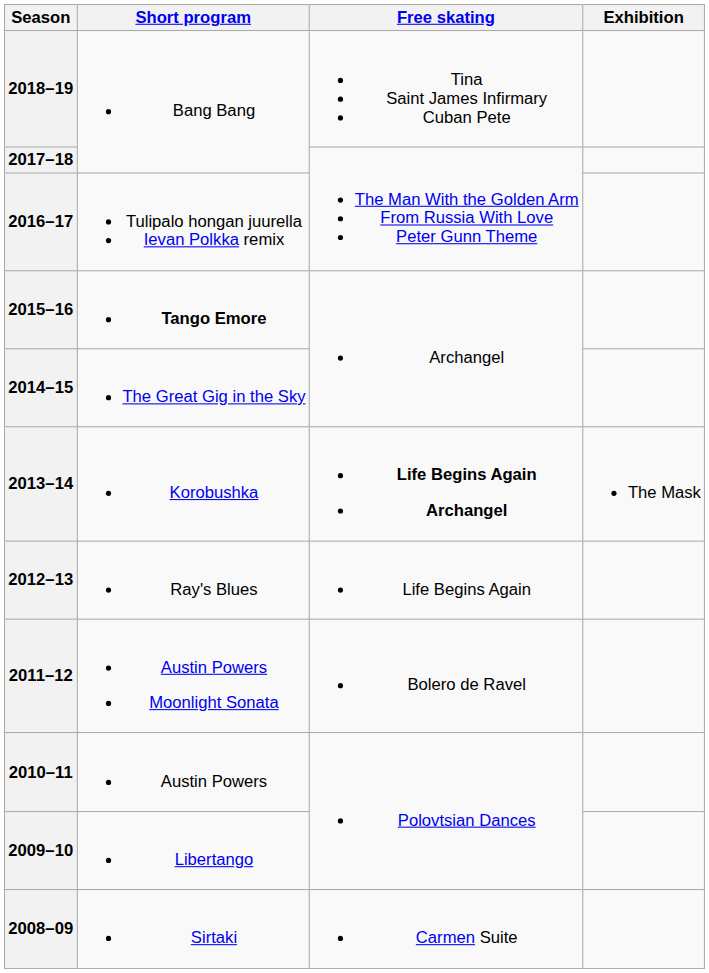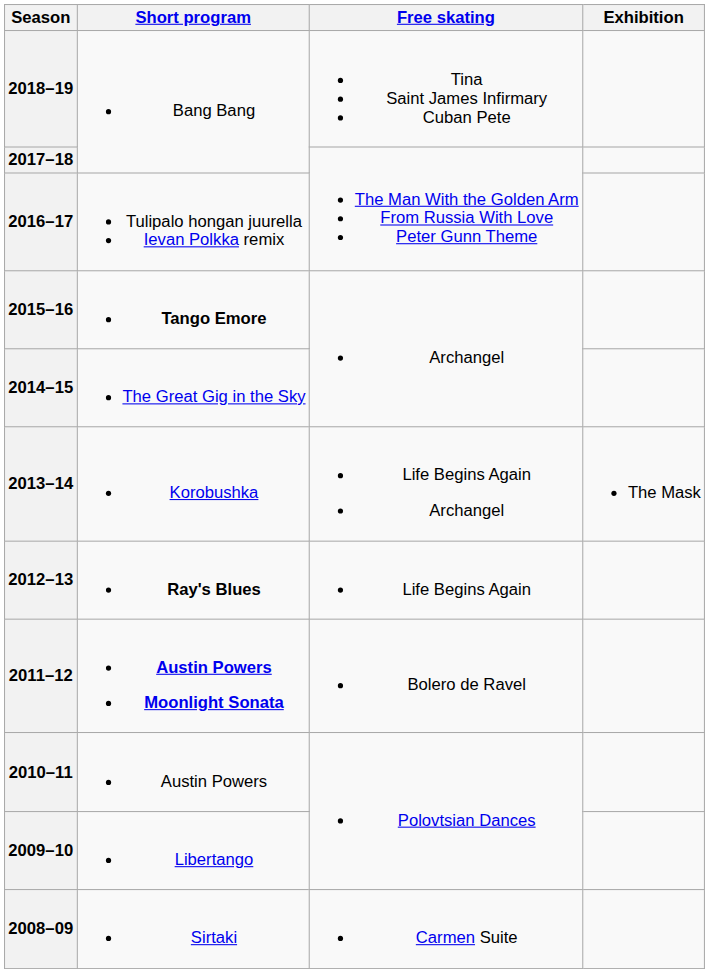(446, 493) bold -> (446, 493) normal
(193, 589) normal -> (193, 589) bold
(193, 685) normal -> (193, 685) bold
